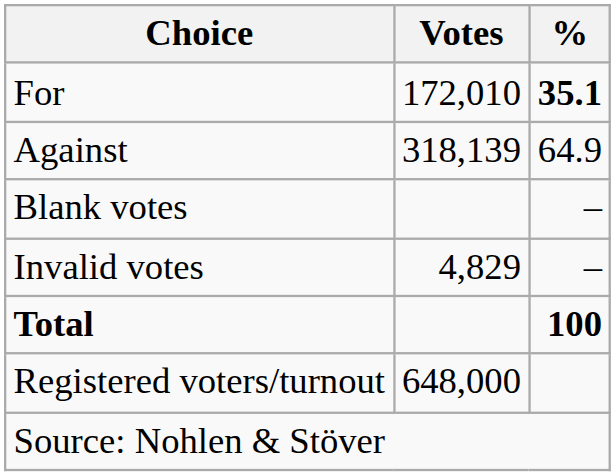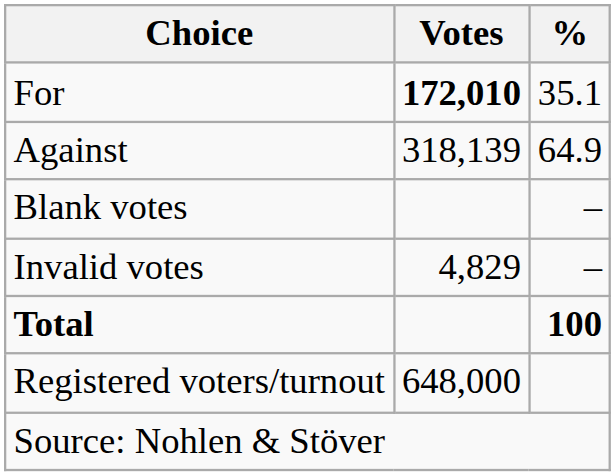(461, 91) normal -> (461, 91) bold
(570, 91) bold -> (570, 91) normal
